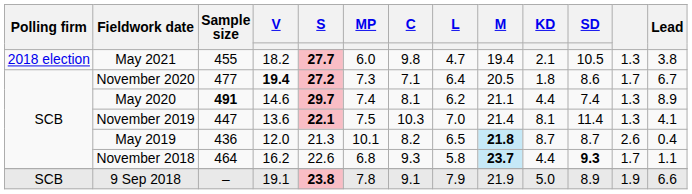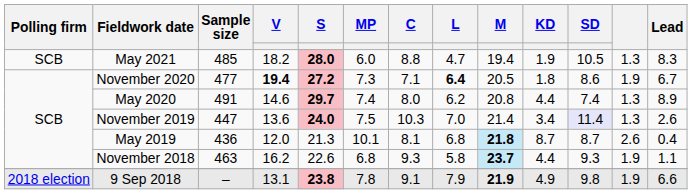(49, 60) 2018 election -> (49, 60) SCB
(226, 60) 455 -> (226, 60) 485
(321, 60) 27.7 -> (321, 60) 28.0
(411, 60) 9.8 -> (411, 60) 8.8
(545, 60) 2.1 -> (545, 60) 1.9
(667, 60) 3.8 -> (667, 60) 8.3
(456, 80) normal -> (456, 80) bold
(630, 80) 1.7 -> (630, 80) 1.9
(226, 100) bold -> (226, 100) normal
(411, 100) 8.1 -> (411, 100) 8.0
(500, 100) 21.1 -> (500, 100) 20.8
(321, 119) 22.1 -> (321, 119) 24.0
(545, 119) 8.1 -> (545, 119) 3.4
(590, 119) no background -> (590, 119) lavender background
(667, 119) 4.1 -> (667, 119) 2.6
(411, 139) 8.2 -> (411, 139) 8.1
(456, 139) 6.5 -> (456, 139) 6.8
(226, 159) 464 -> (226, 159) 463
(590, 159) bold -> (590, 159) normal
(630, 159) 1.7 -> (630, 159) 1.9
(49, 179) SCB -> (49, 179) 2018 election
(276, 179) 19.1 -> (276, 179) 13.1
(500, 179) normal -> (500, 179) bold
(545, 179) 5.0 -> (545, 179) 4.9
(590, 179) 8.9 -> (590, 179) 9.8
